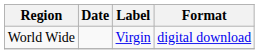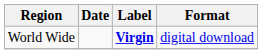(133, 37) normal -> (135, 37) bold
